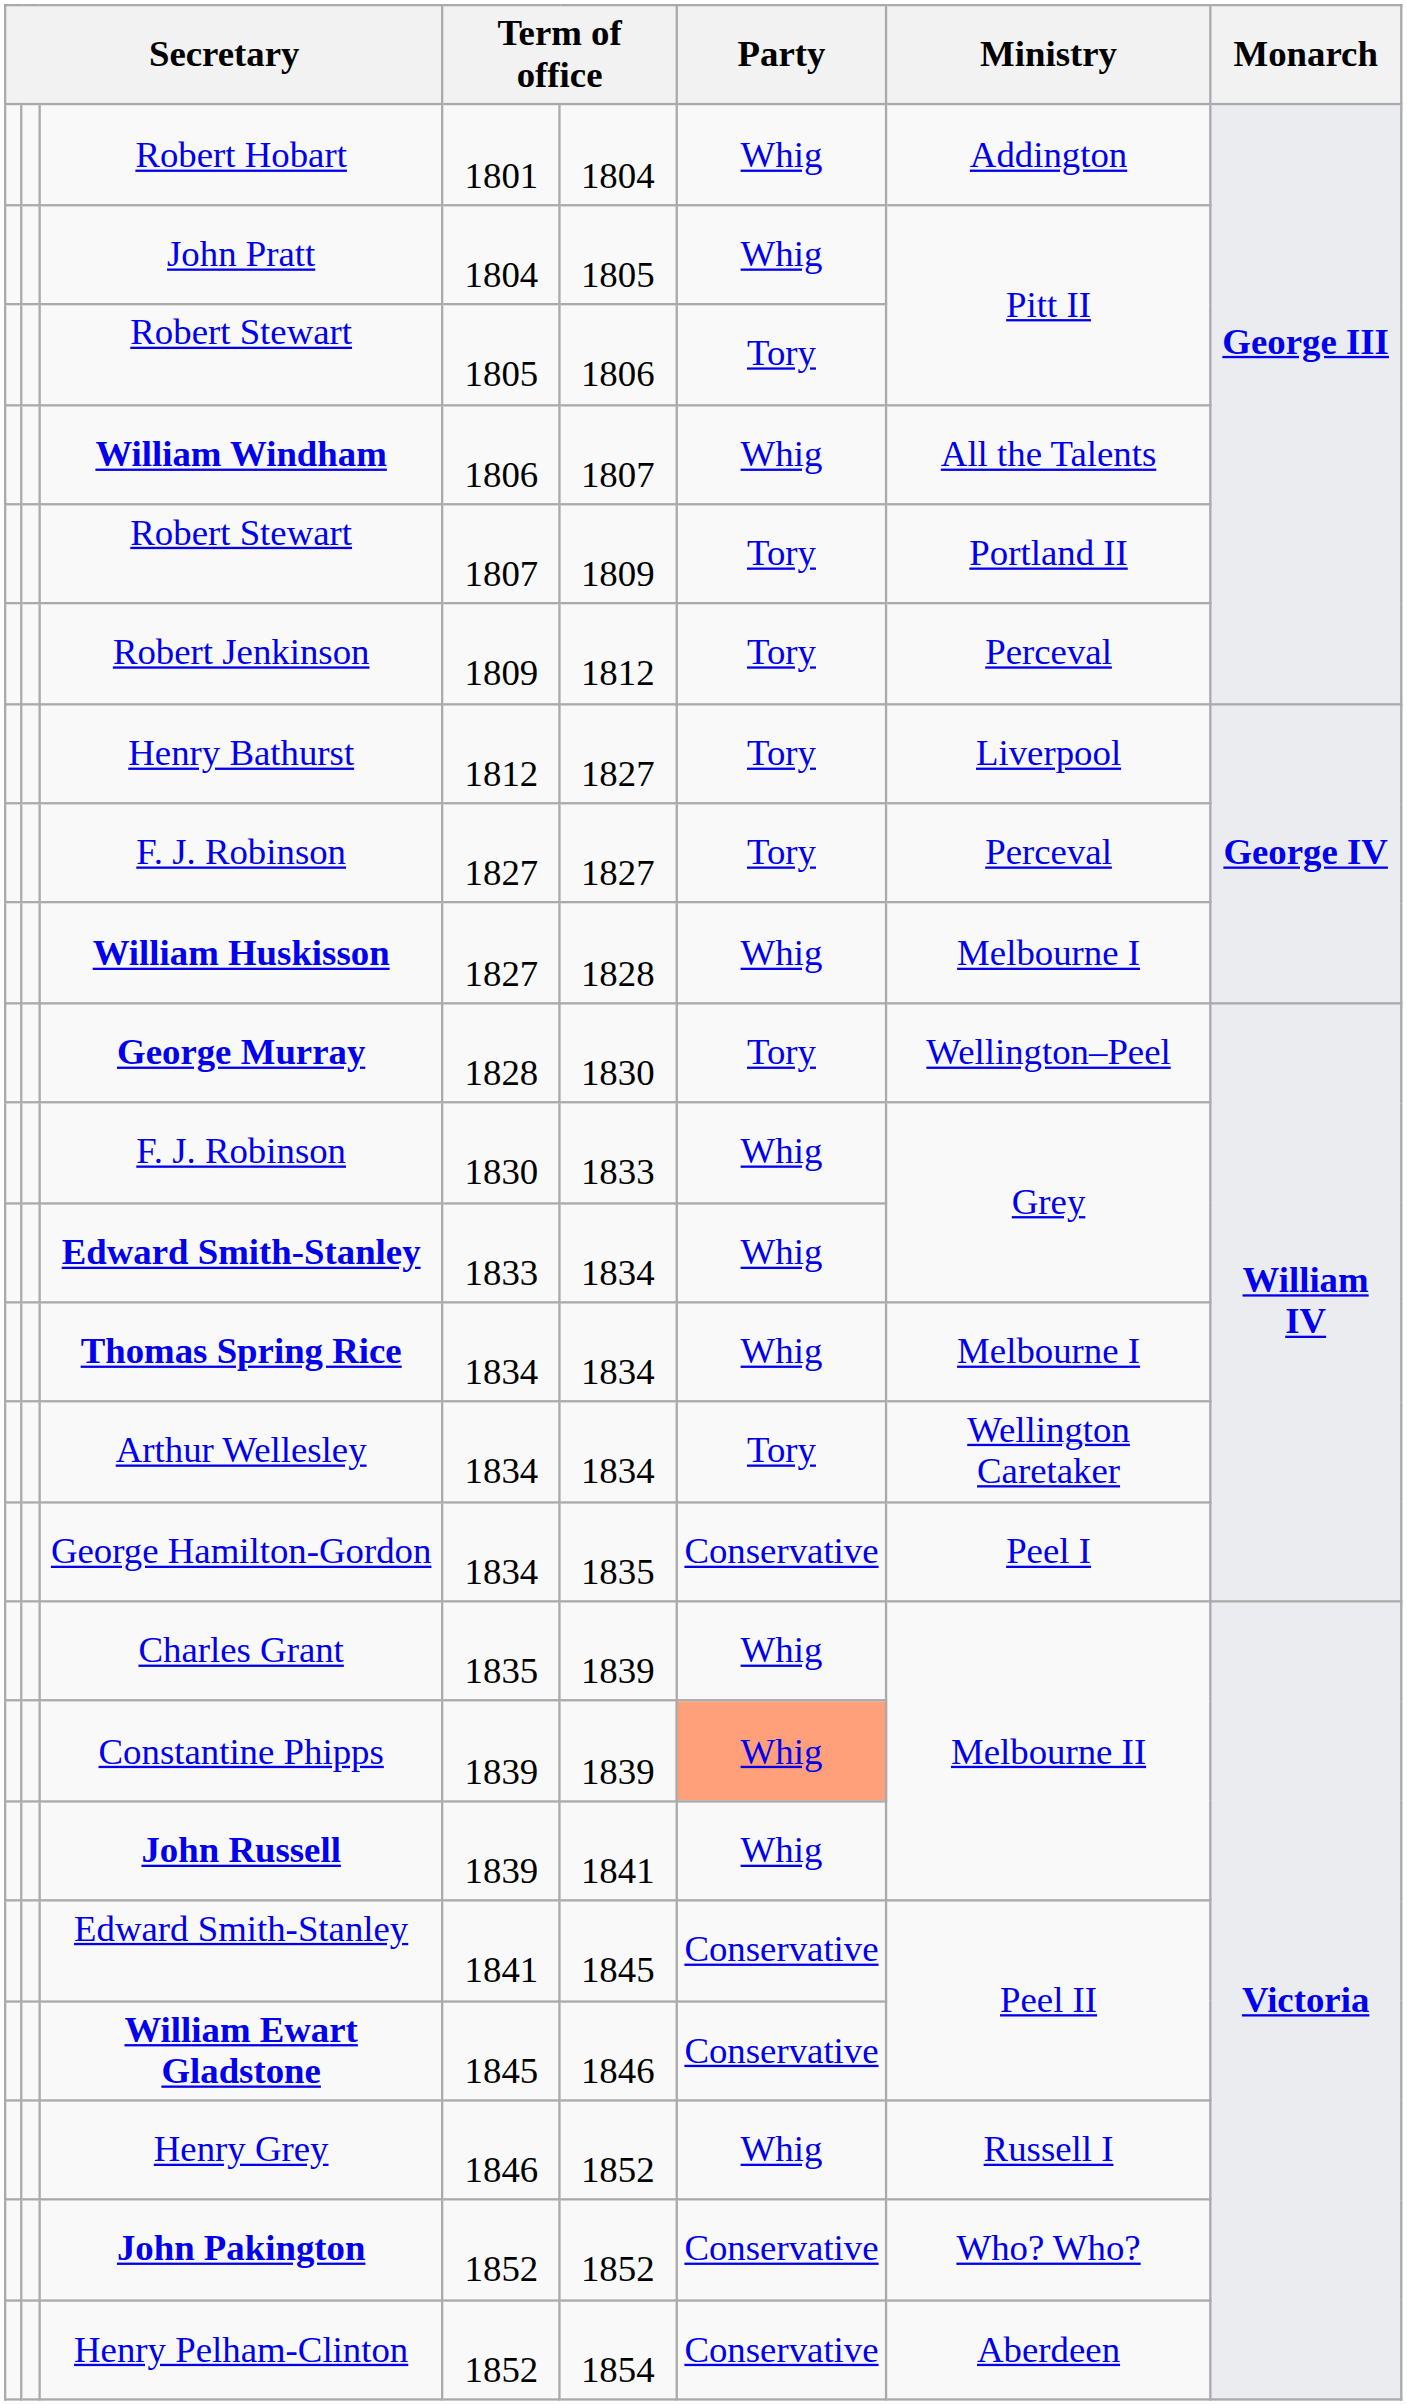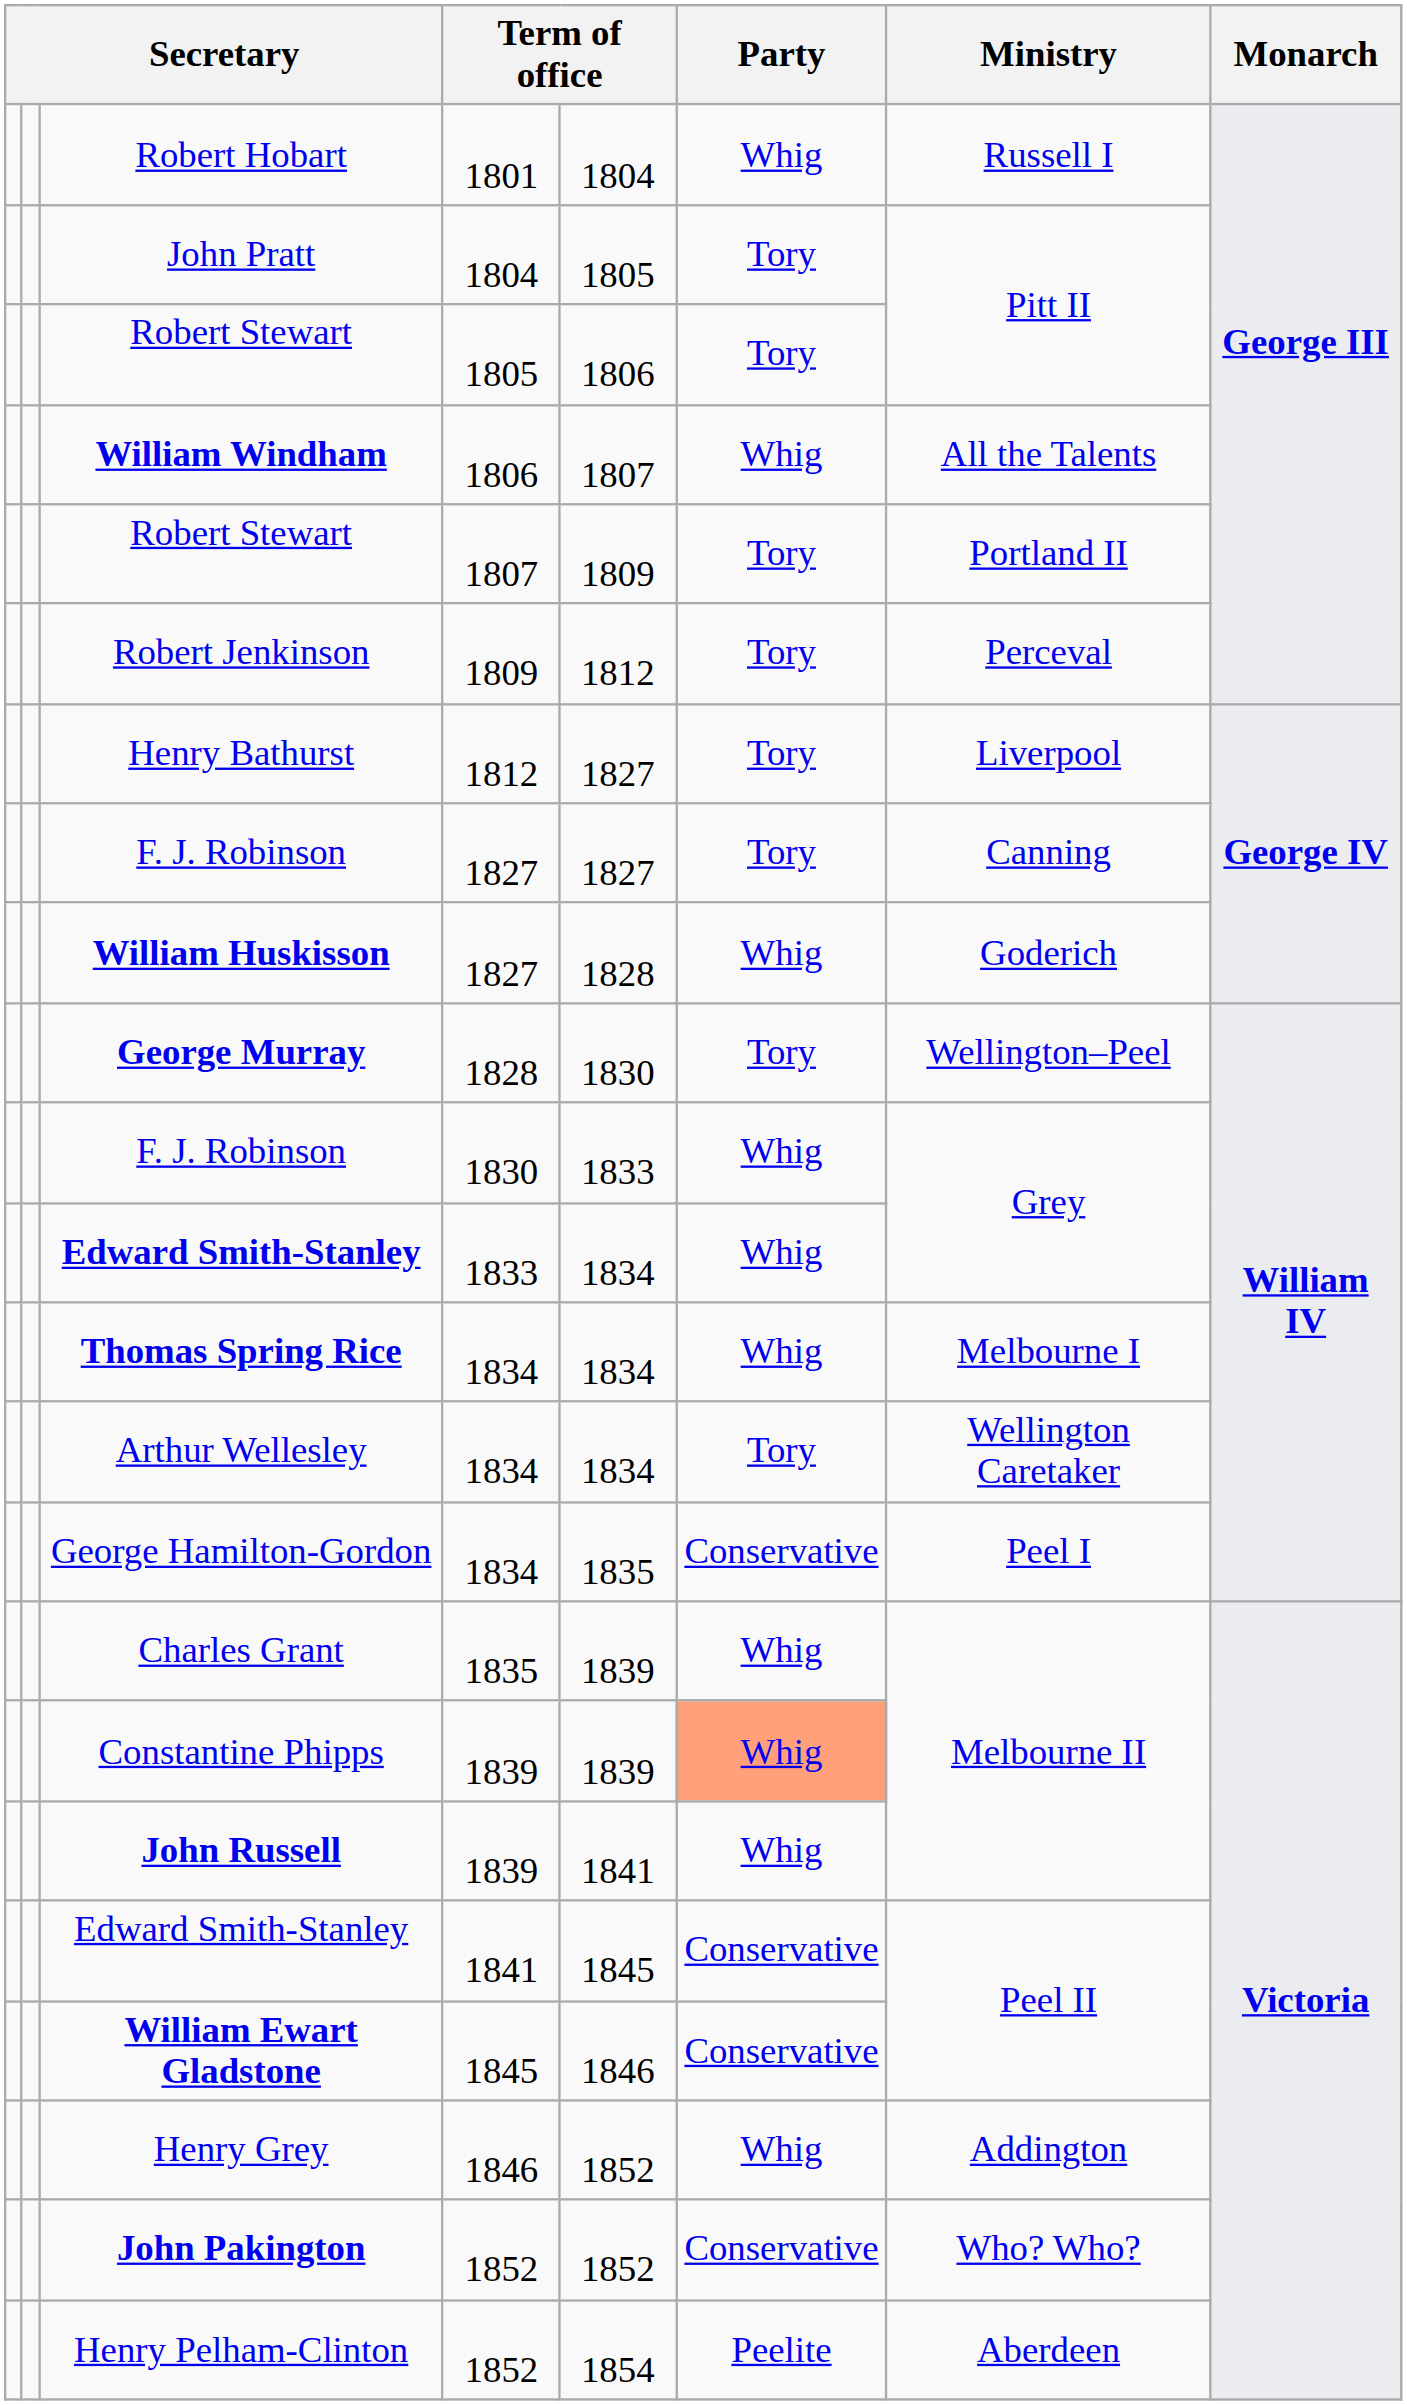(1049, 154) Addington -> (1049, 154) Russell I
(781, 253) Whig -> (781, 253) Tory
(1049, 852) Perceval -> (1049, 852) Canning
(1049, 952) Melbourne I -> (1049, 952) Goderich
(1049, 2149) Russell I -> (1049, 2149) Addington
(781, 2348) Conservative -> (781, 2348) Peelite
